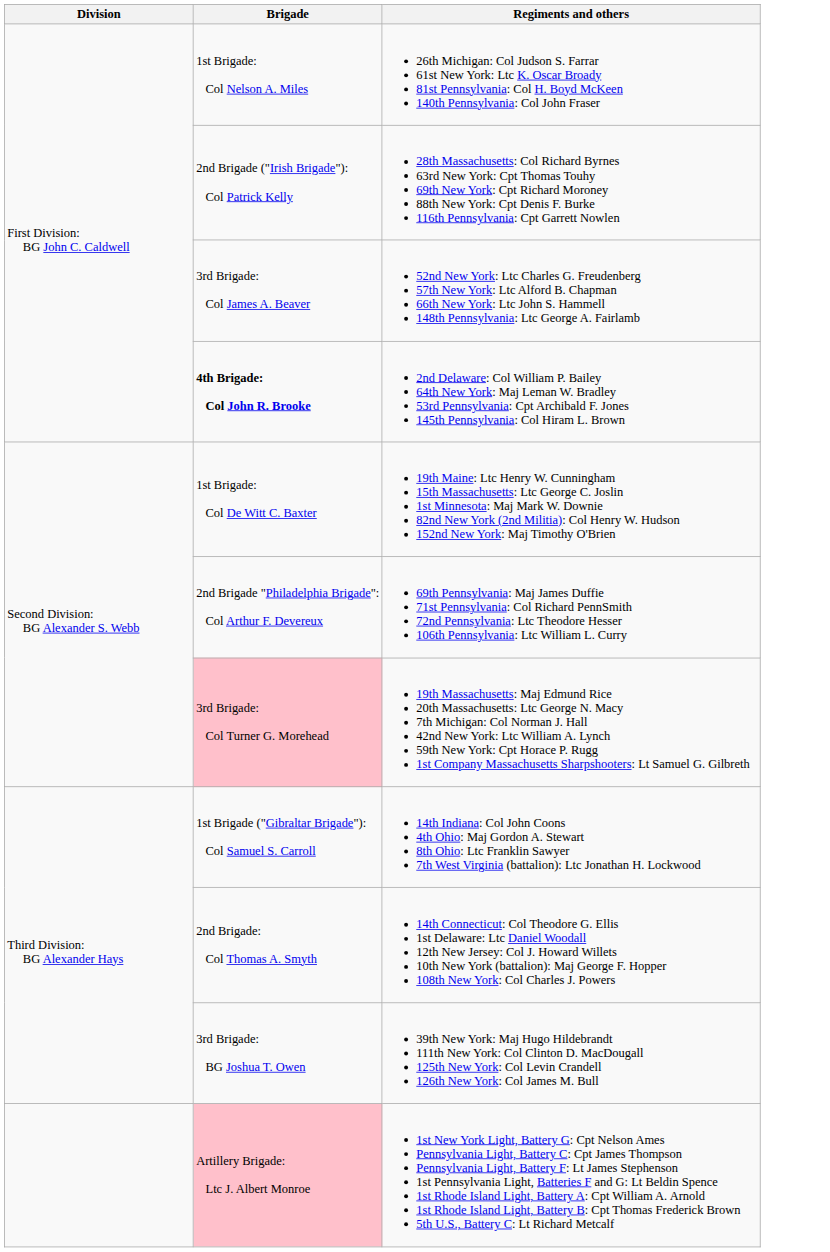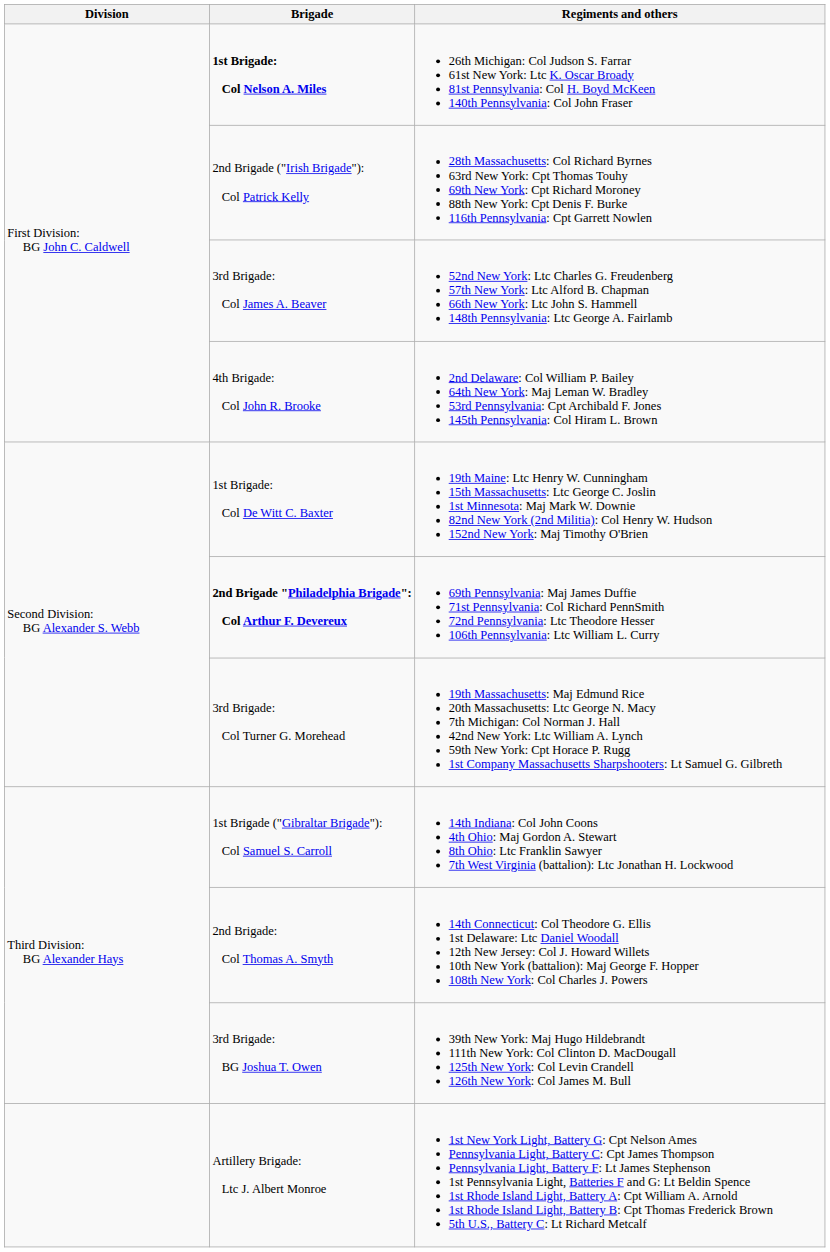(252, 74) normal -> (269, 74) bold
(253, 391) bold -> (267, 391) normal
(288, 607) normal -> (312, 607) bold
(263, 722) pink background -> (279, 722) no background
(253, 1175) pink background -> (269, 1175) no background
